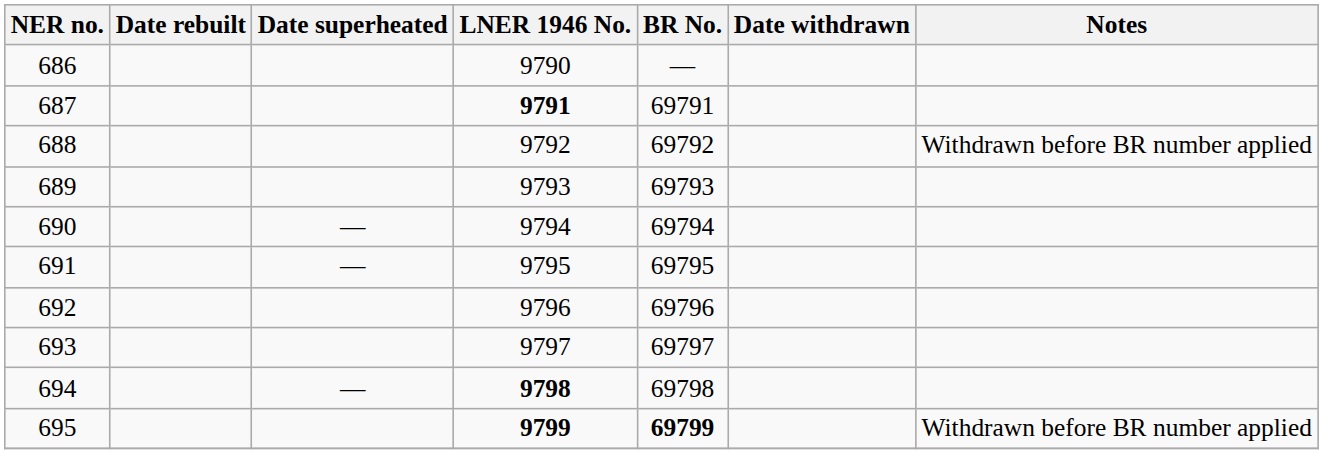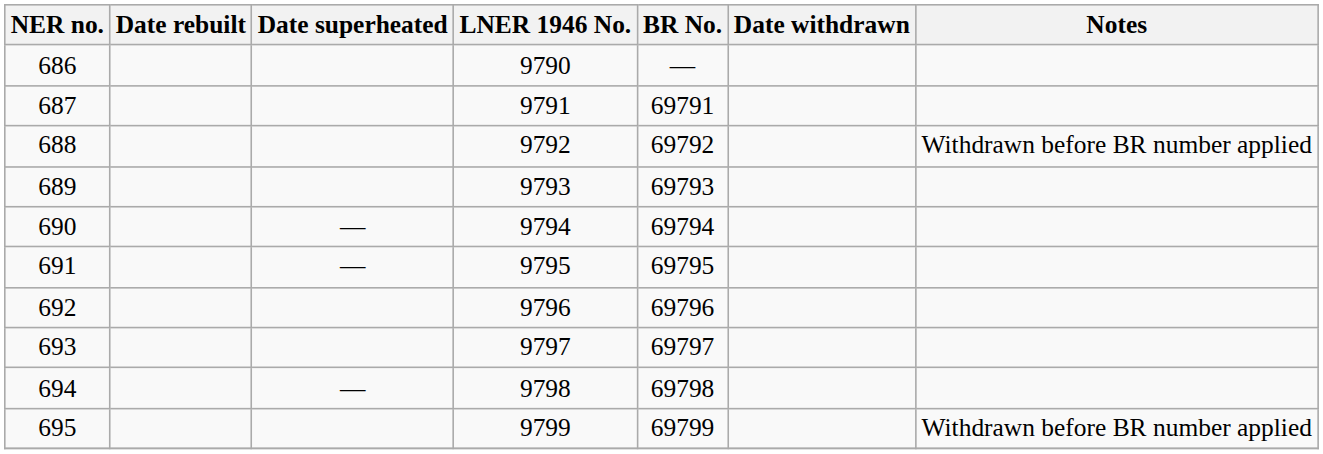(545, 105) bold -> (545, 105) normal
(545, 387) bold -> (545, 387) normal
(545, 428) bold -> (545, 428) normal
(683, 428) bold -> (683, 428) normal
